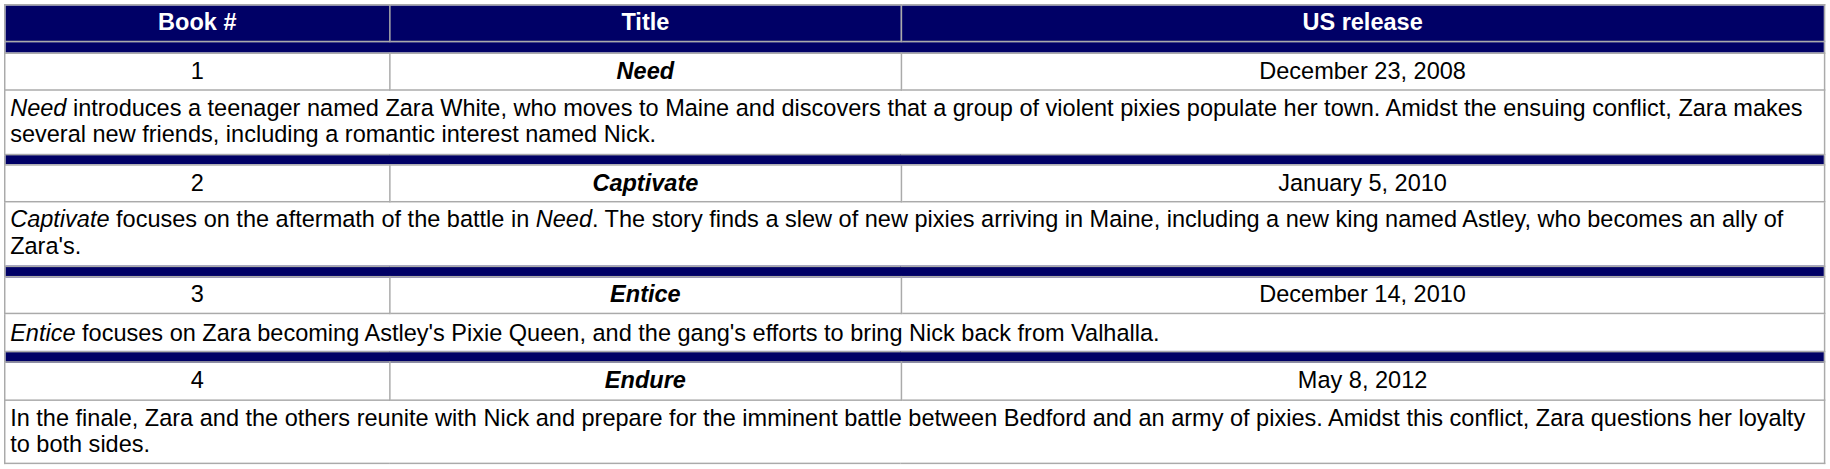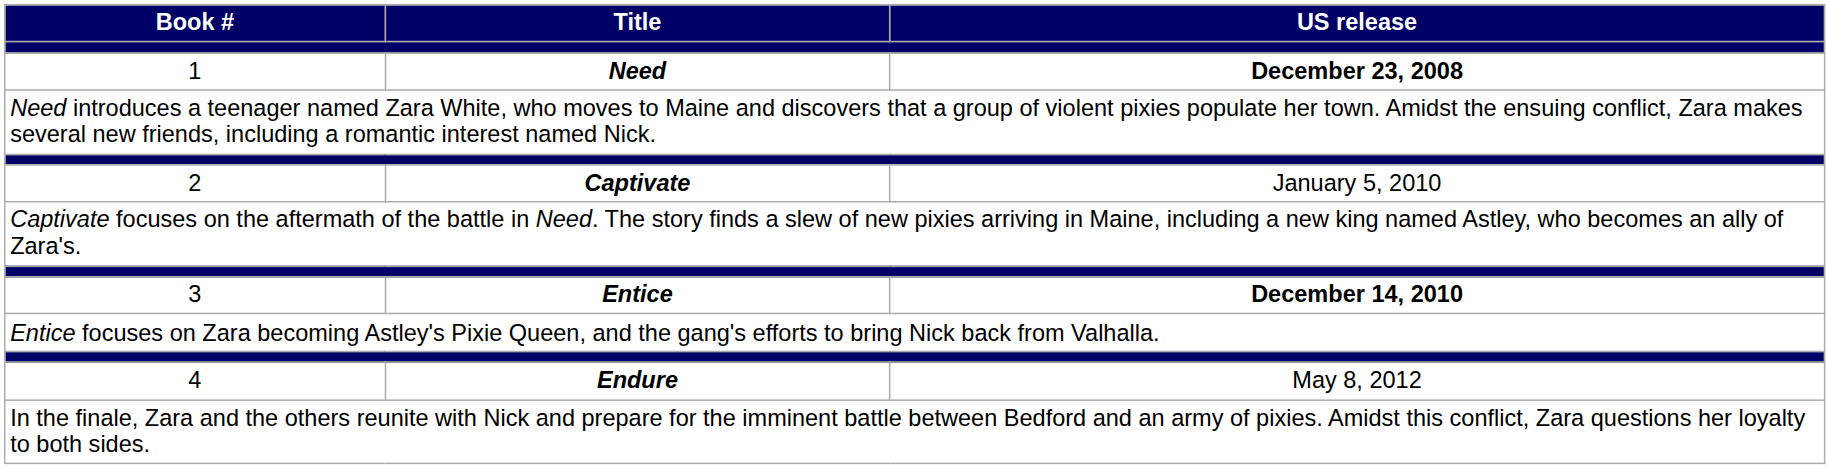(1363, 71) normal -> (1357, 71) bold
(1363, 295) normal -> (1357, 295) bold
